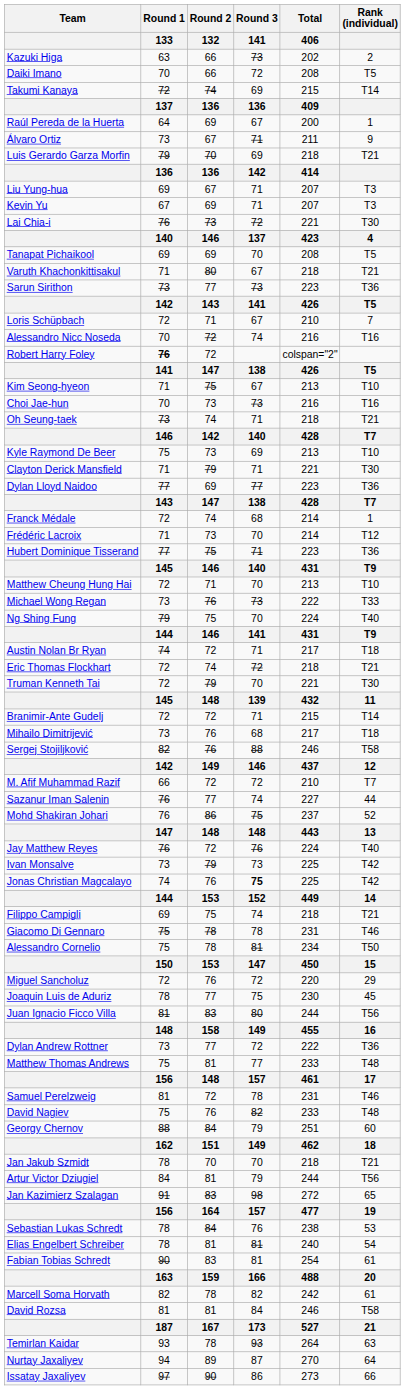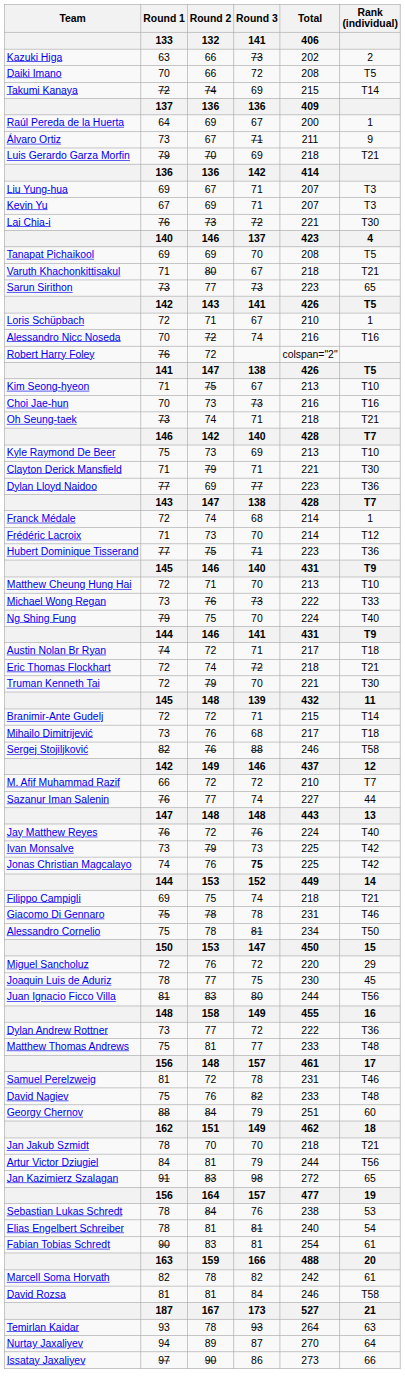(370, 288) T36 -> (370, 288) 65
(370, 321) 7 -> (370, 321) 1
(164, 354) bold -> (164, 354) normal
- row: (57, 816)
